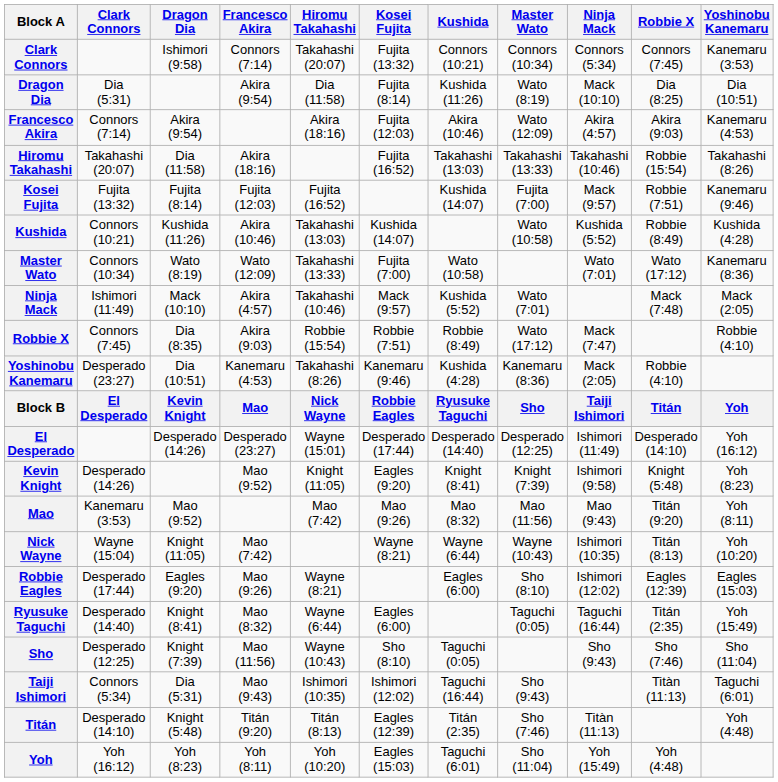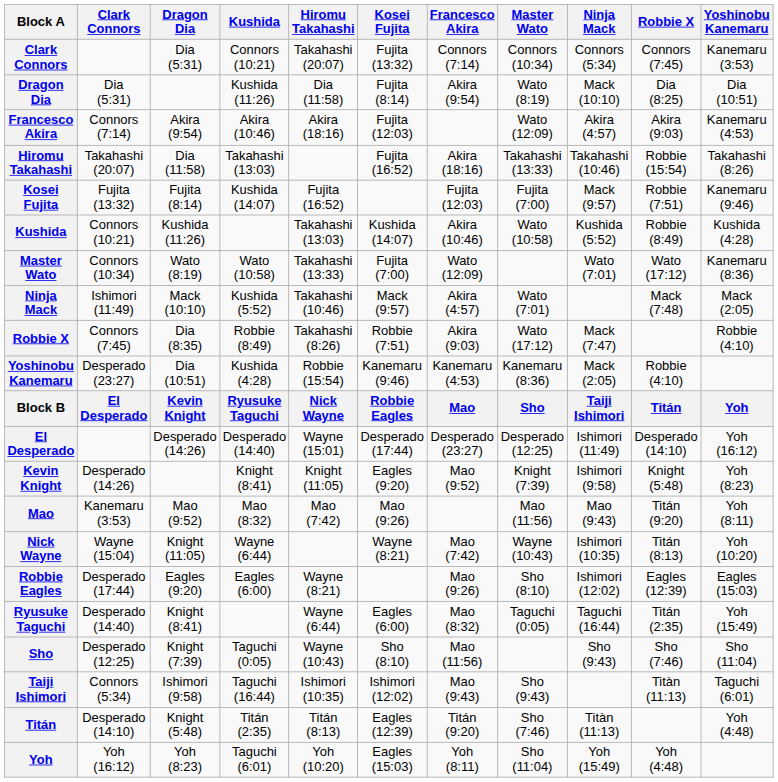columns swapped: (255, 22) <-> (463, 22)
(185, 57) Ishimori (9:58) -> (185, 57) Dia (5:31)
(325, 338) Robbie (15:54) -> (323, 338) Takahashi (8:26)
(325, 373) Takahashi (8:26) -> (323, 373) Robbie (15:54)
(185, 689) Dia (5:31) -> (185, 689) Ishimori (9:58)
